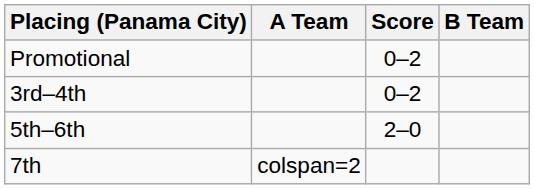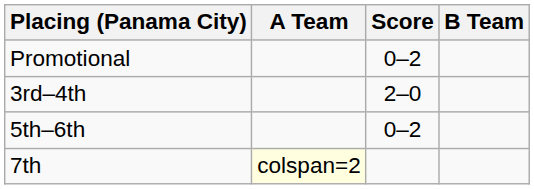(402, 93) 0–2 -> (402, 93) 2–0
(402, 129) 2–0 -> (402, 129) 0–2
(309, 165) no background -> (309, 165) lightyellow background
